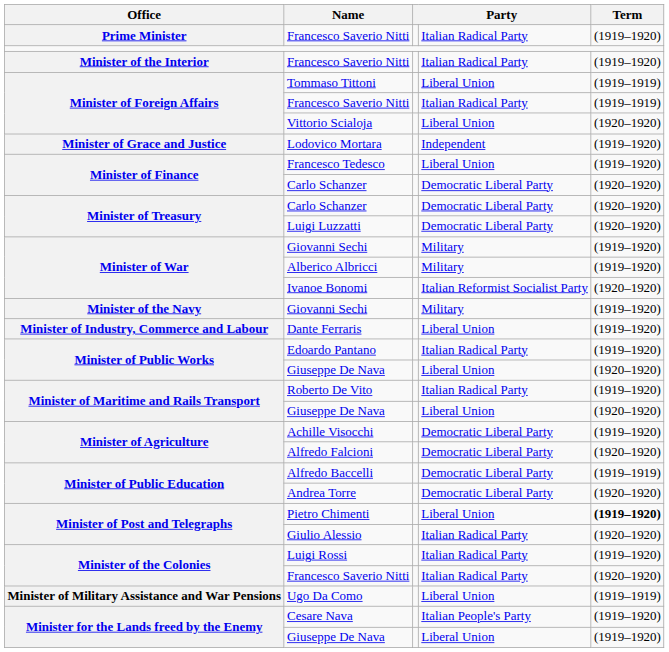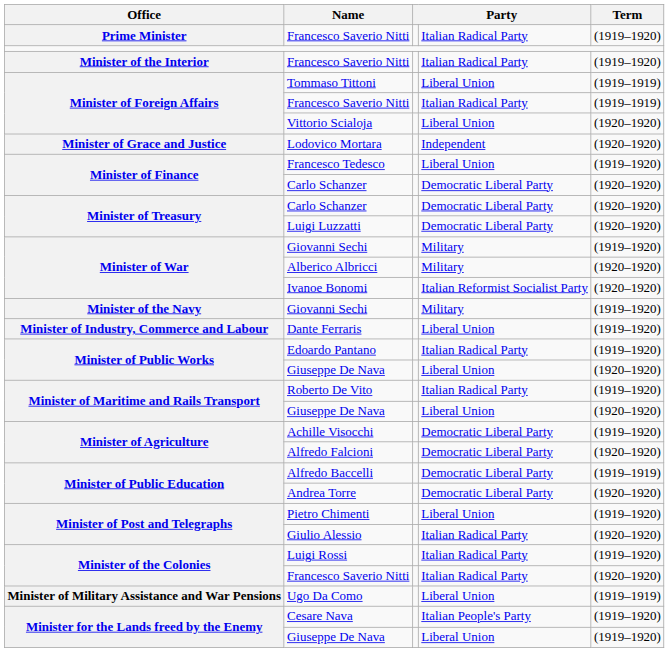(627, 144) (1919–1920) -> (627, 144) (1920–1920)
(627, 267) (1919–1920) -> (627, 267) (1920–1920)
(627, 514) bold -> (627, 514) normal
